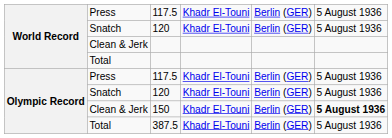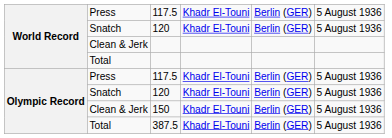(351, 109) bold -> (349, 109) normal
